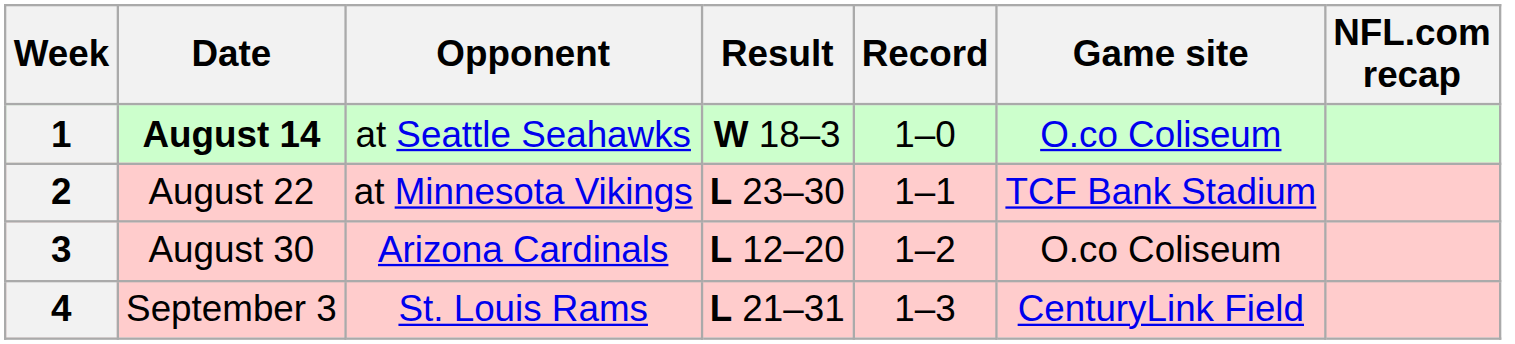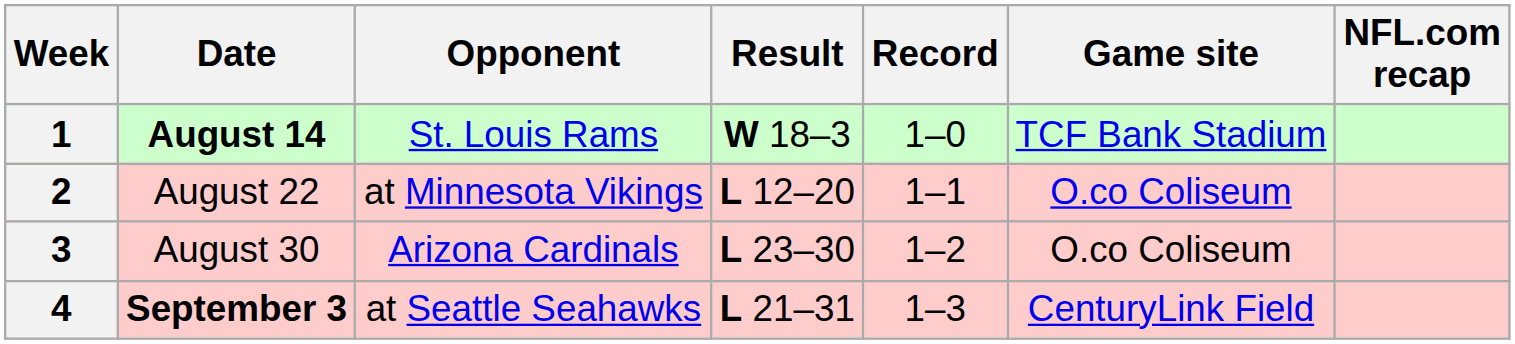(523, 133) at Seattle Seahawks -> (533, 133) St. Louis Rams
(1161, 133) O.co Coliseum -> (1171, 133) TCF Bank Stadium
(777, 191) L 23–30 -> (787, 191) L 12–20
(1161, 191) TCF Bank Stadium -> (1171, 191) O.co Coliseum
(777, 250) L 12–20 -> (787, 250) L 23–30
(231, 308) normal -> (237, 308) bold
(523, 308) St. Louis Rams -> (533, 308) at Seattle Seahawks
